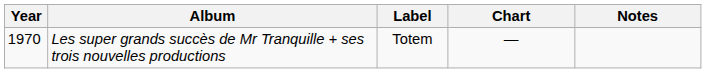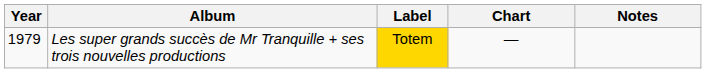(24, 39) 1970 -> (24, 39) 1979
(412, 39) no background -> (412, 39) gold background
